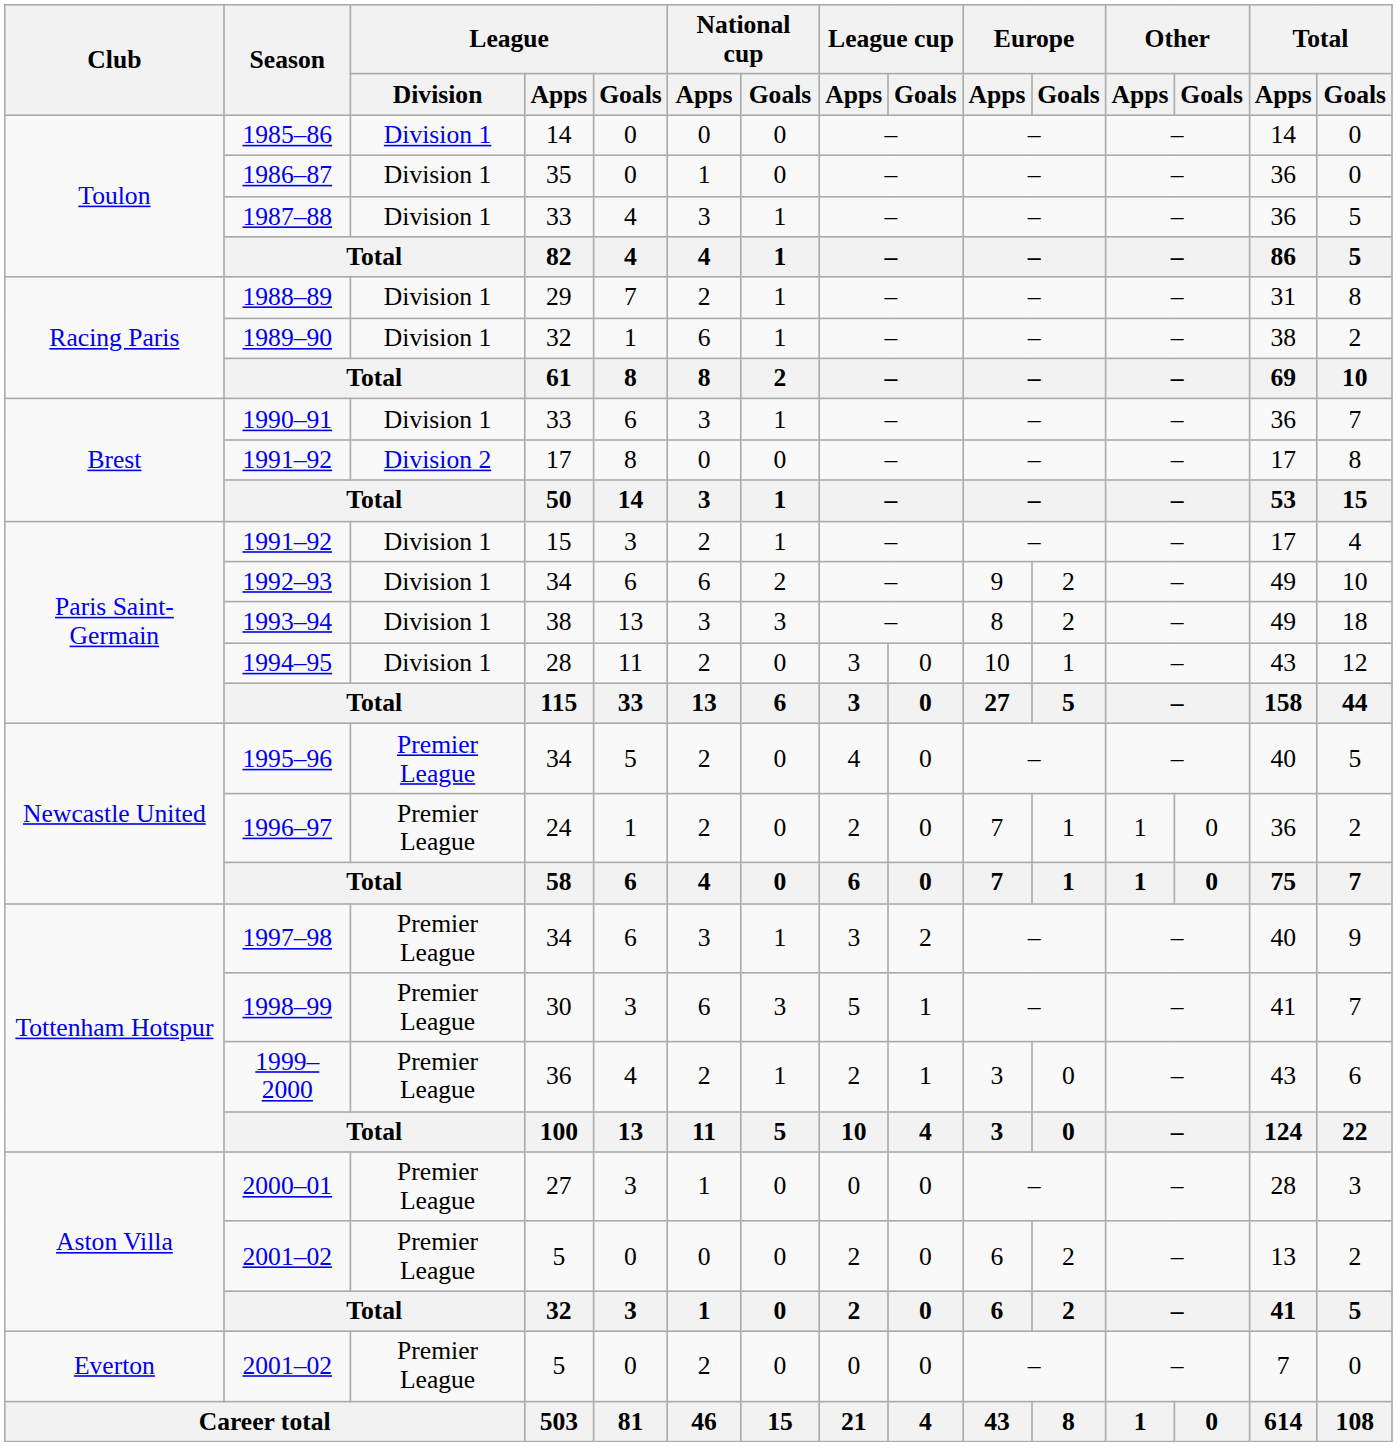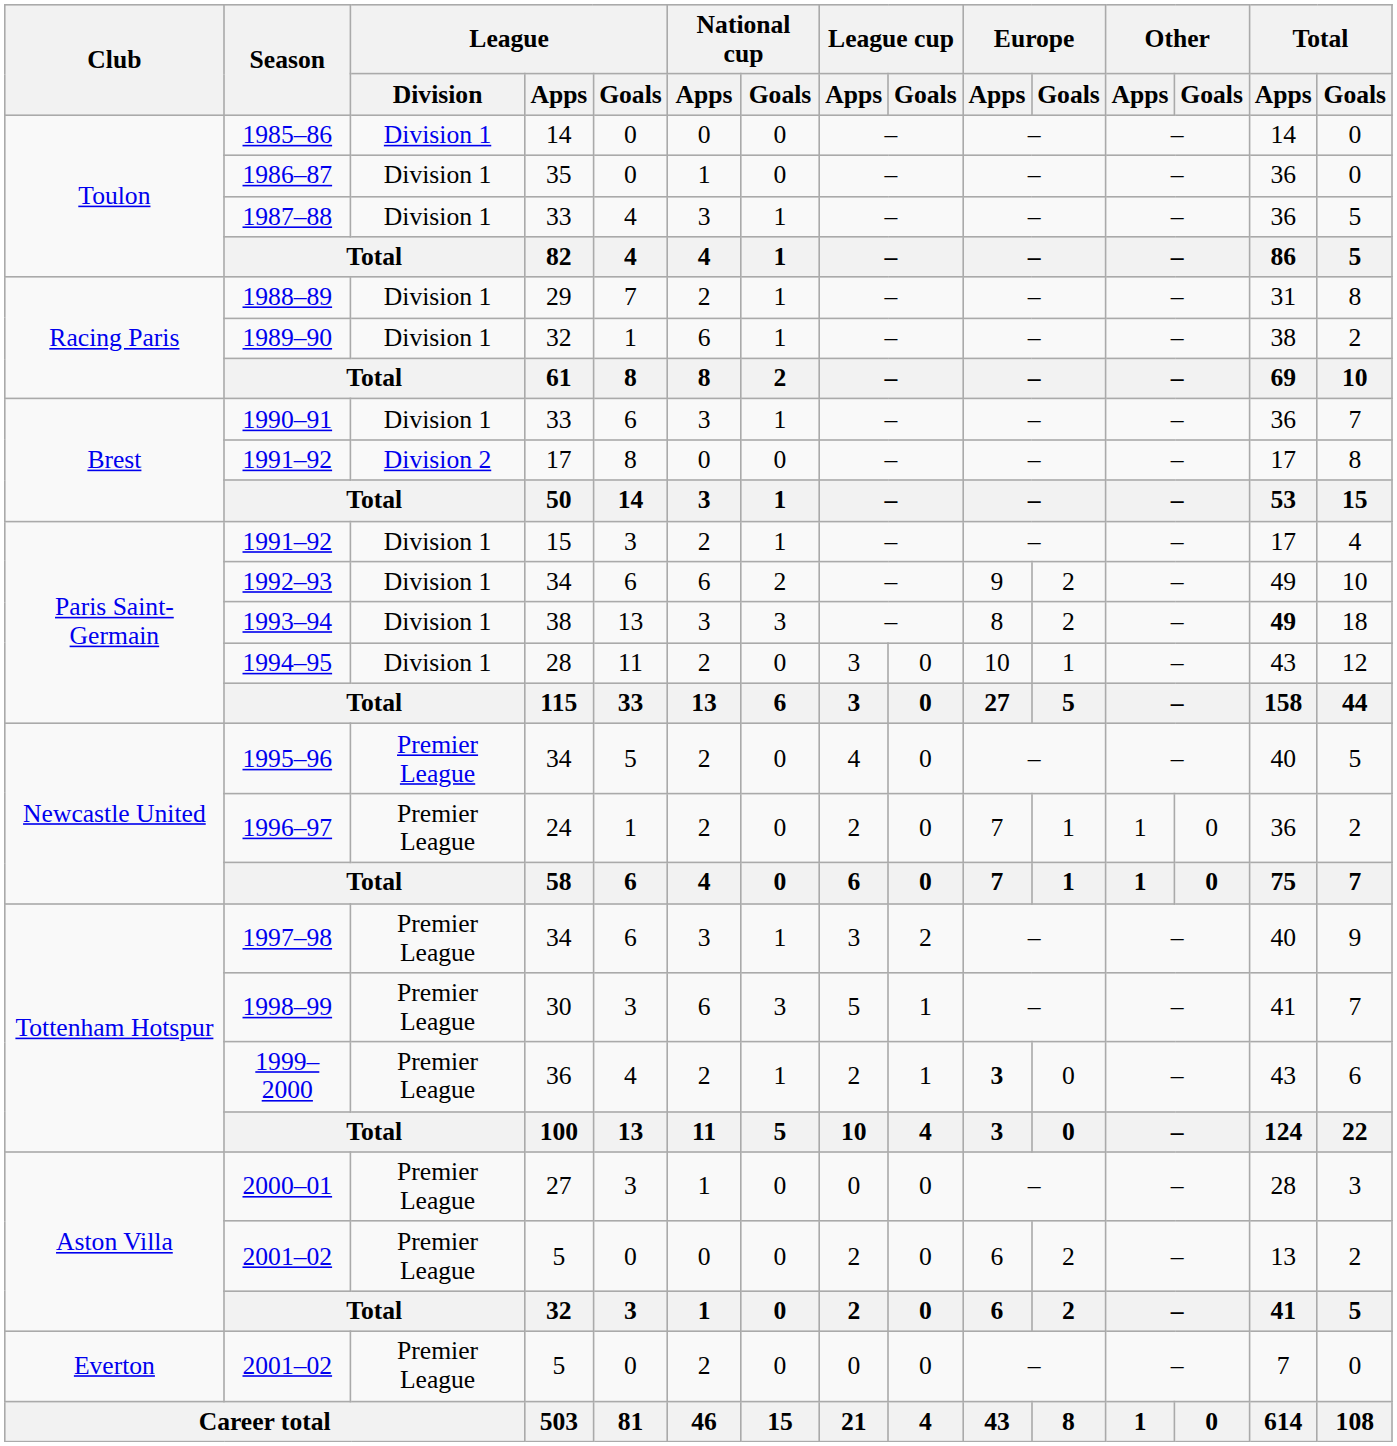(1283, 622) normal -> (1283, 622) bold
(997, 1076) normal -> (997, 1076) bold
